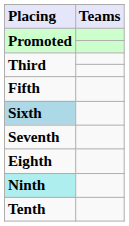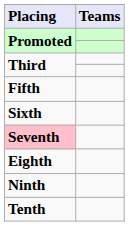(25, 112) lightblue background -> (25, 112) no background
(34, 137) no background -> (34, 137) pink background
(27, 185) paleturquoise background -> (27, 185) no background
